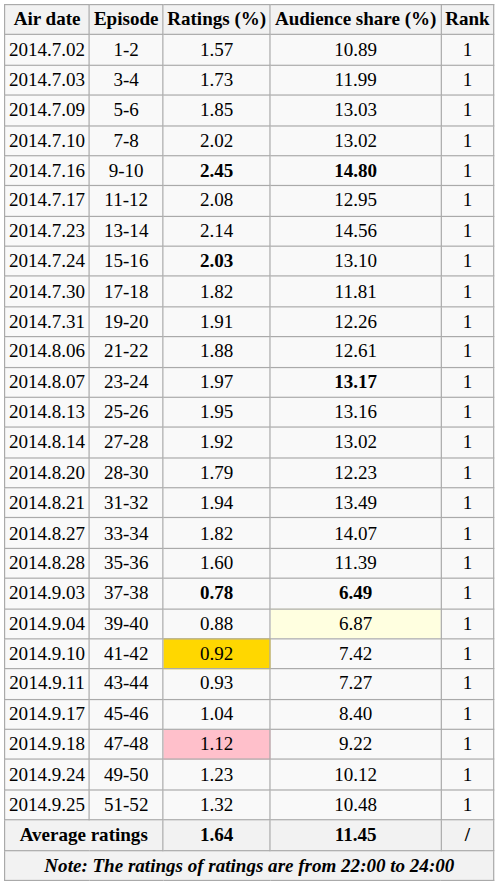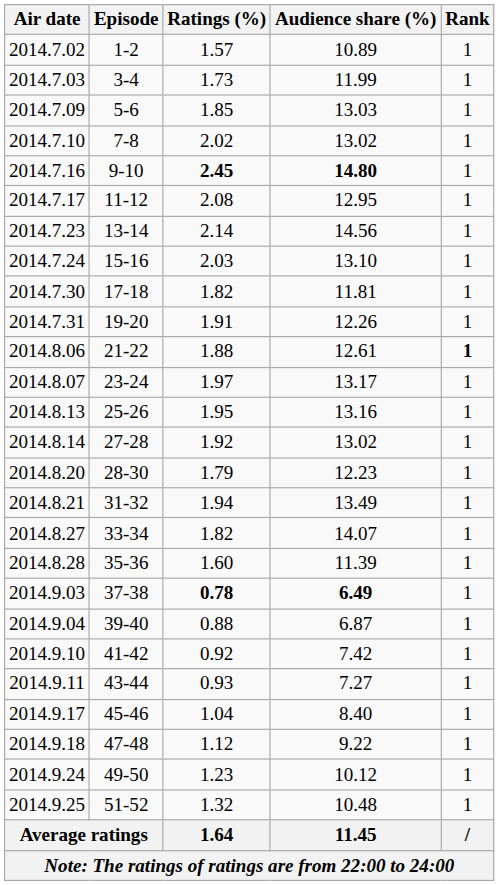(217, 261) bold -> (217, 261) normal
(467, 351) normal -> (467, 351) bold
(356, 381) bold -> (356, 381) normal
(356, 623) lightyellow background -> (356, 623) no background
(217, 653) gold background -> (217, 653) no background
(217, 744) pink background -> (217, 744) no background
